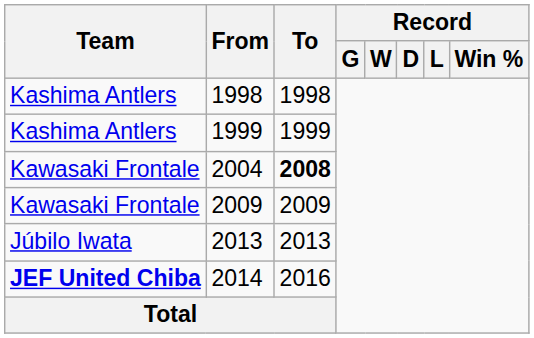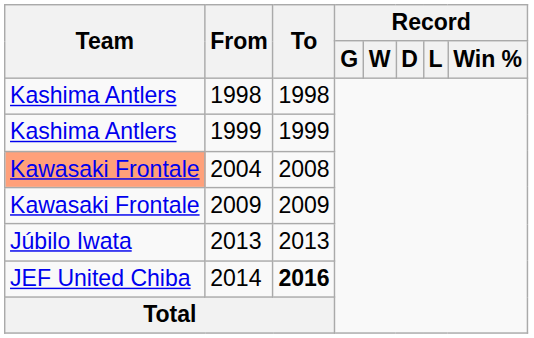(105, 168) no background -> (105, 168) lightsalmon background
(305, 168) bold -> (304, 168) normal
(105, 278) bold -> (100, 278) normal
(305, 278) normal -> (304, 278) bold
